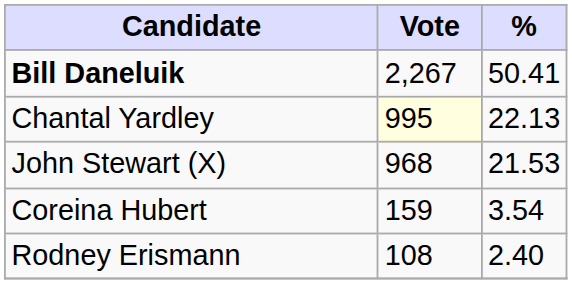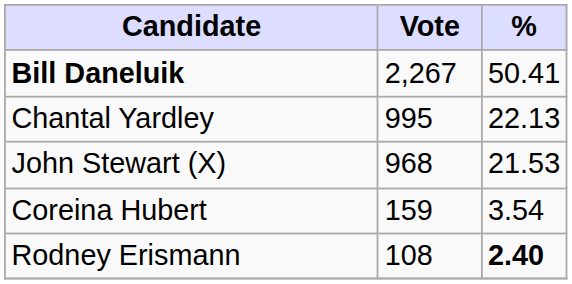(409, 118) lightyellow background -> (409, 118) no background
(516, 255) normal -> (516, 255) bold
